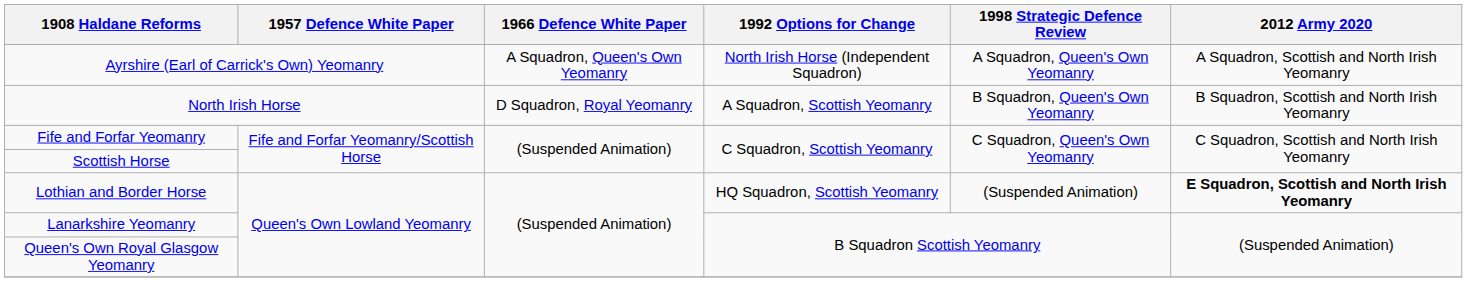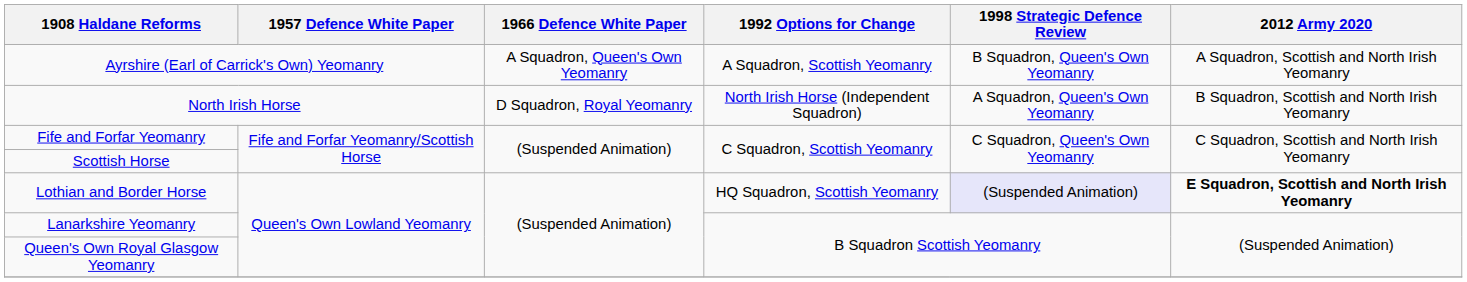(827, 65) North Irish Horse (Independent Squadron) -> (827, 65) A Squadron, Scottish Yeomanry
(1061, 65) A Squadron, Queen's Own Yeomanry -> (1061, 65) B Squadron, Queen's Own Yeomanry
(827, 105) A Squadron, Scottish Yeomanry -> (827, 105) North Irish Horse (Independent Squadron)
(1061, 105) B Squadron, Queen's Own Yeomanry -> (1061, 105) A Squadron, Queen's Own Yeomanry
(1061, 192) no background -> (1061, 192) lavender background
